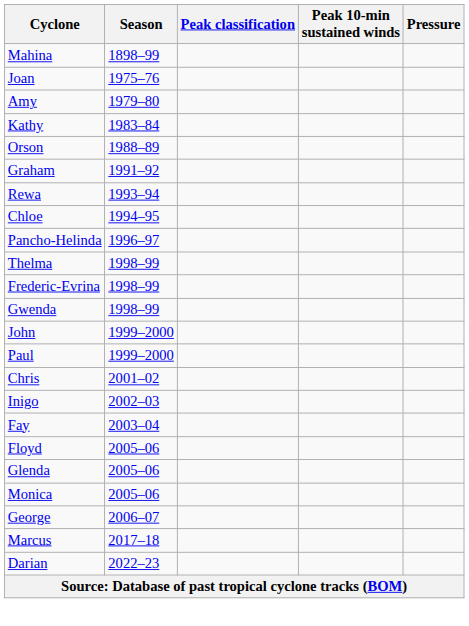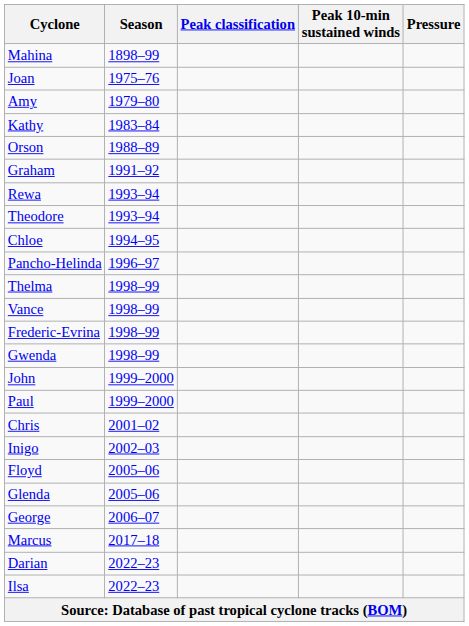+ row: (36, 217)
+ row: (26, 309)
- row: (19, 424)
- row: (30, 494)
+ row: (18, 586)
